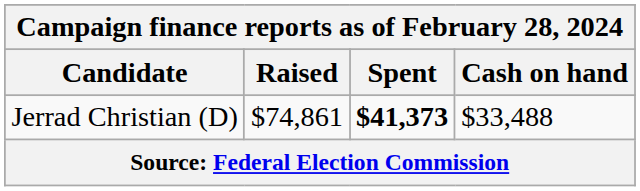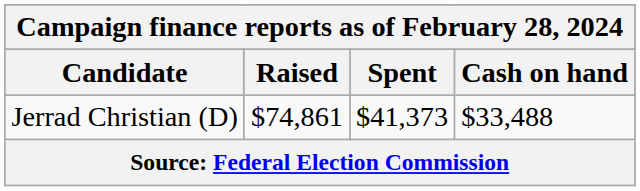(402, 116) bold -> (402, 116) normal
